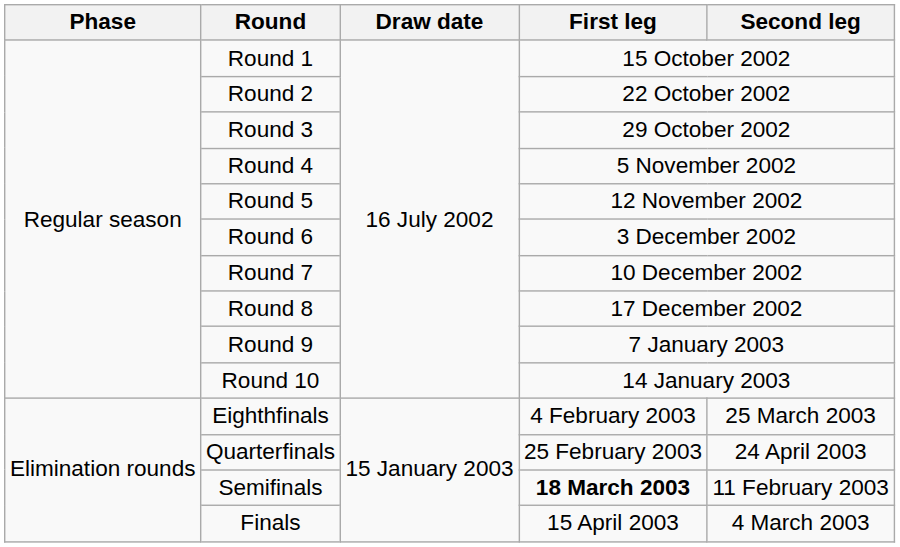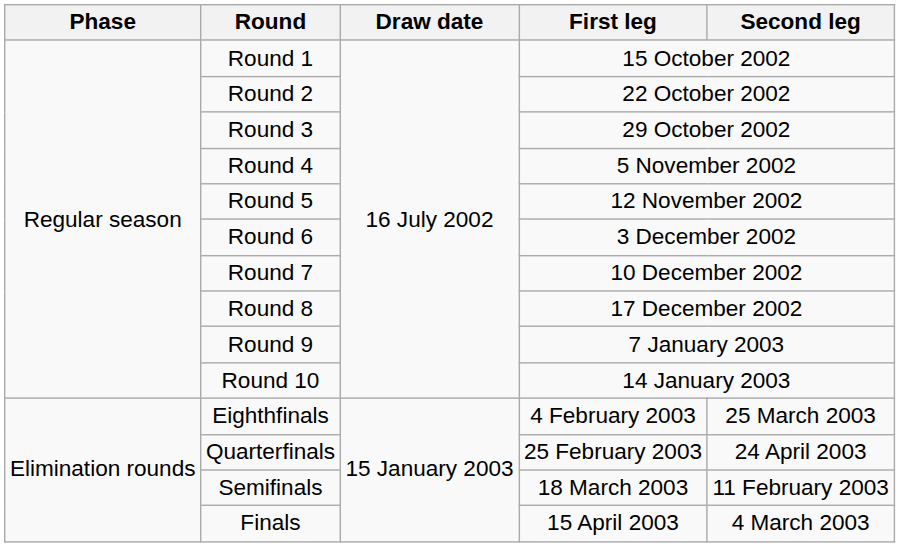(613, 487) bold -> (613, 487) normal
